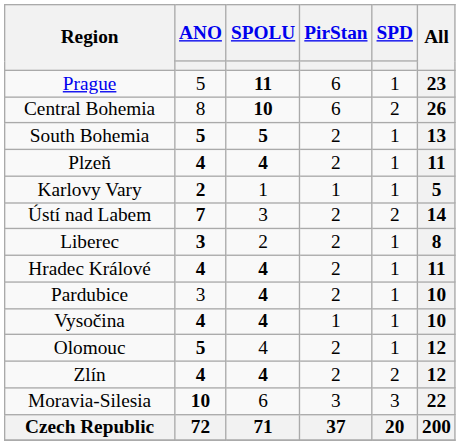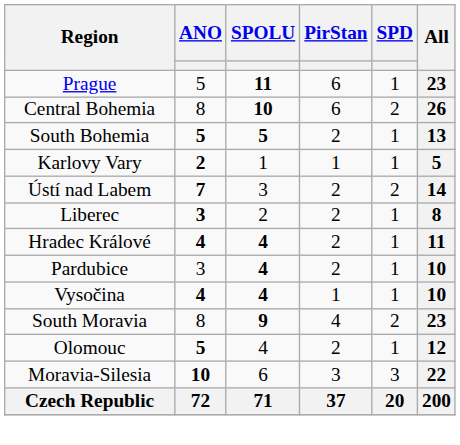- row: (90, 162)
+ row: (90, 321)
- row: (90, 374)
